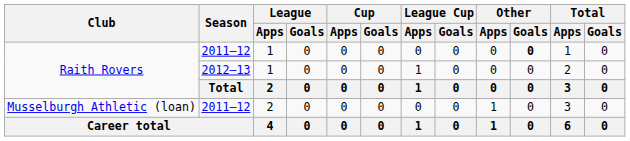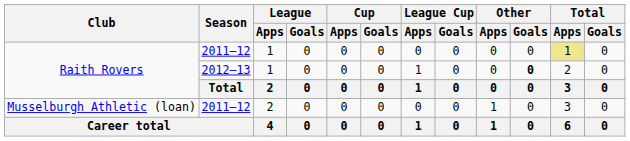(531, 52) bold -> (531, 52) normal
(568, 52) no background -> (568, 52) khaki background
(531, 70) normal -> (531, 70) bold
